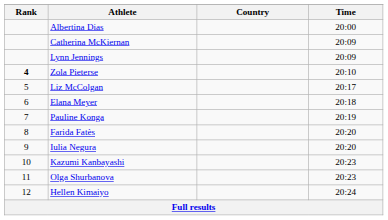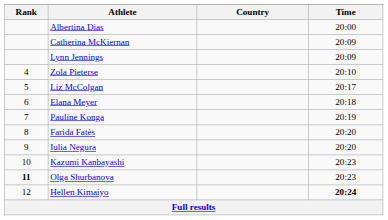(26, 72) bold -> (26, 72) normal
(26, 177) normal -> (26, 177) bold
(346, 192) normal -> (346, 192) bold
